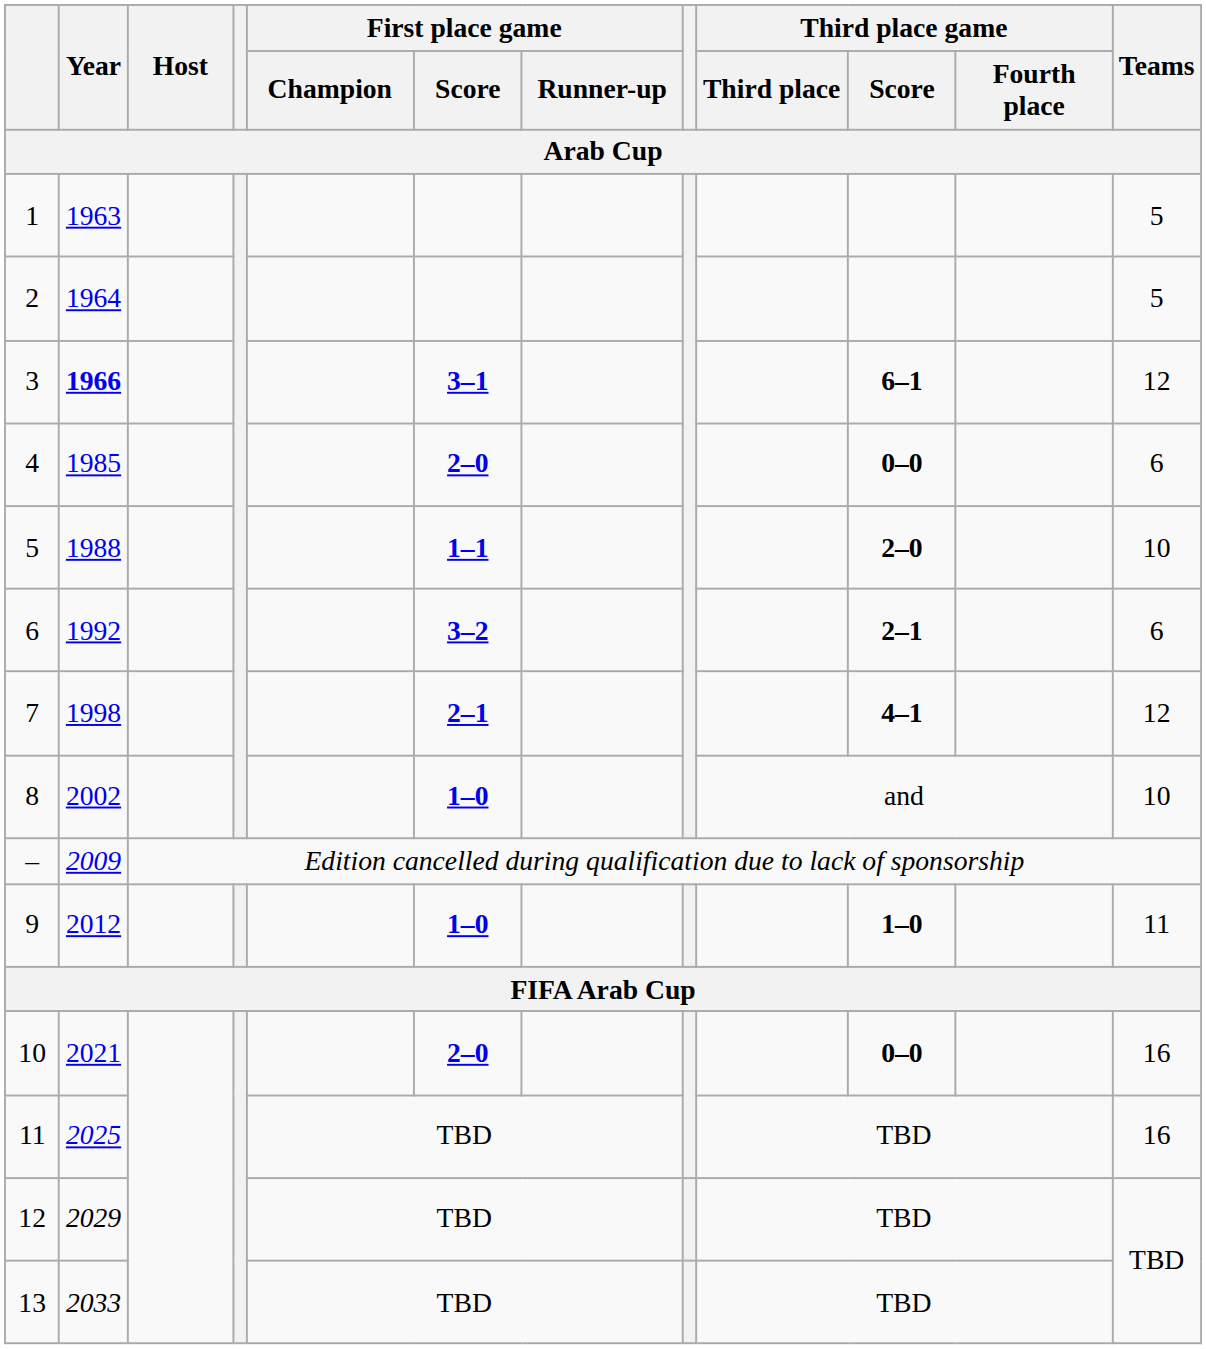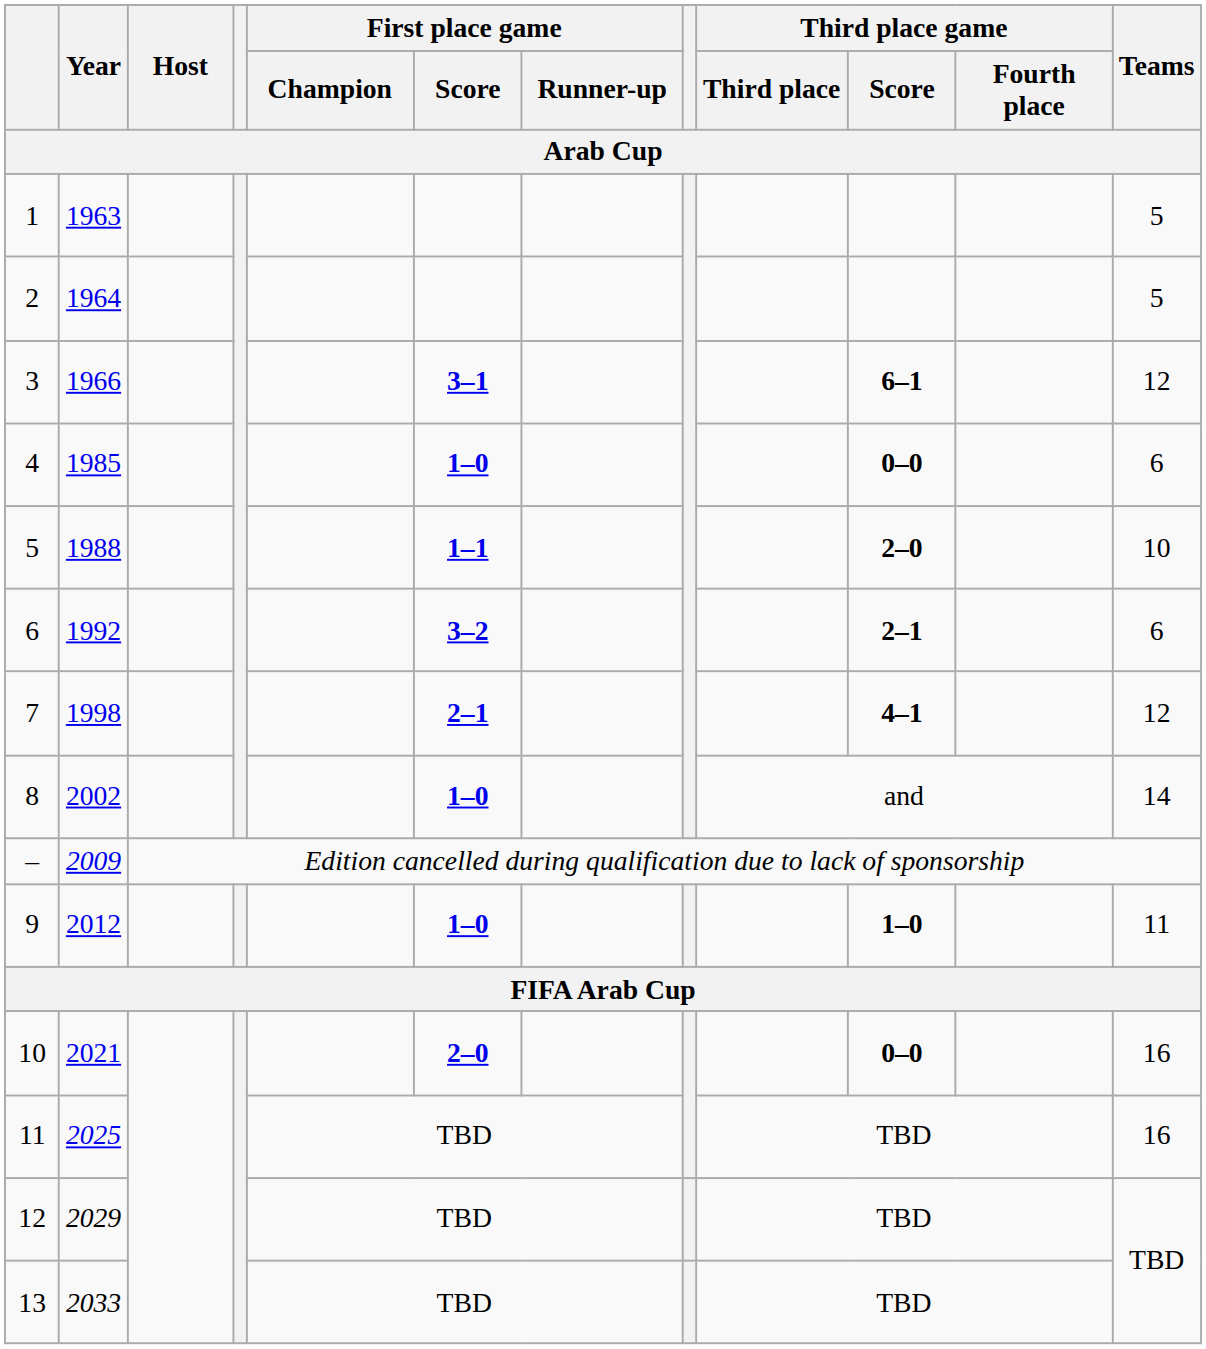(94, 381) bold -> (94, 381) normal
(468, 464) 2–0 -> (468, 464) 1–0
(1157, 796) 10 -> (1157, 796) 14
